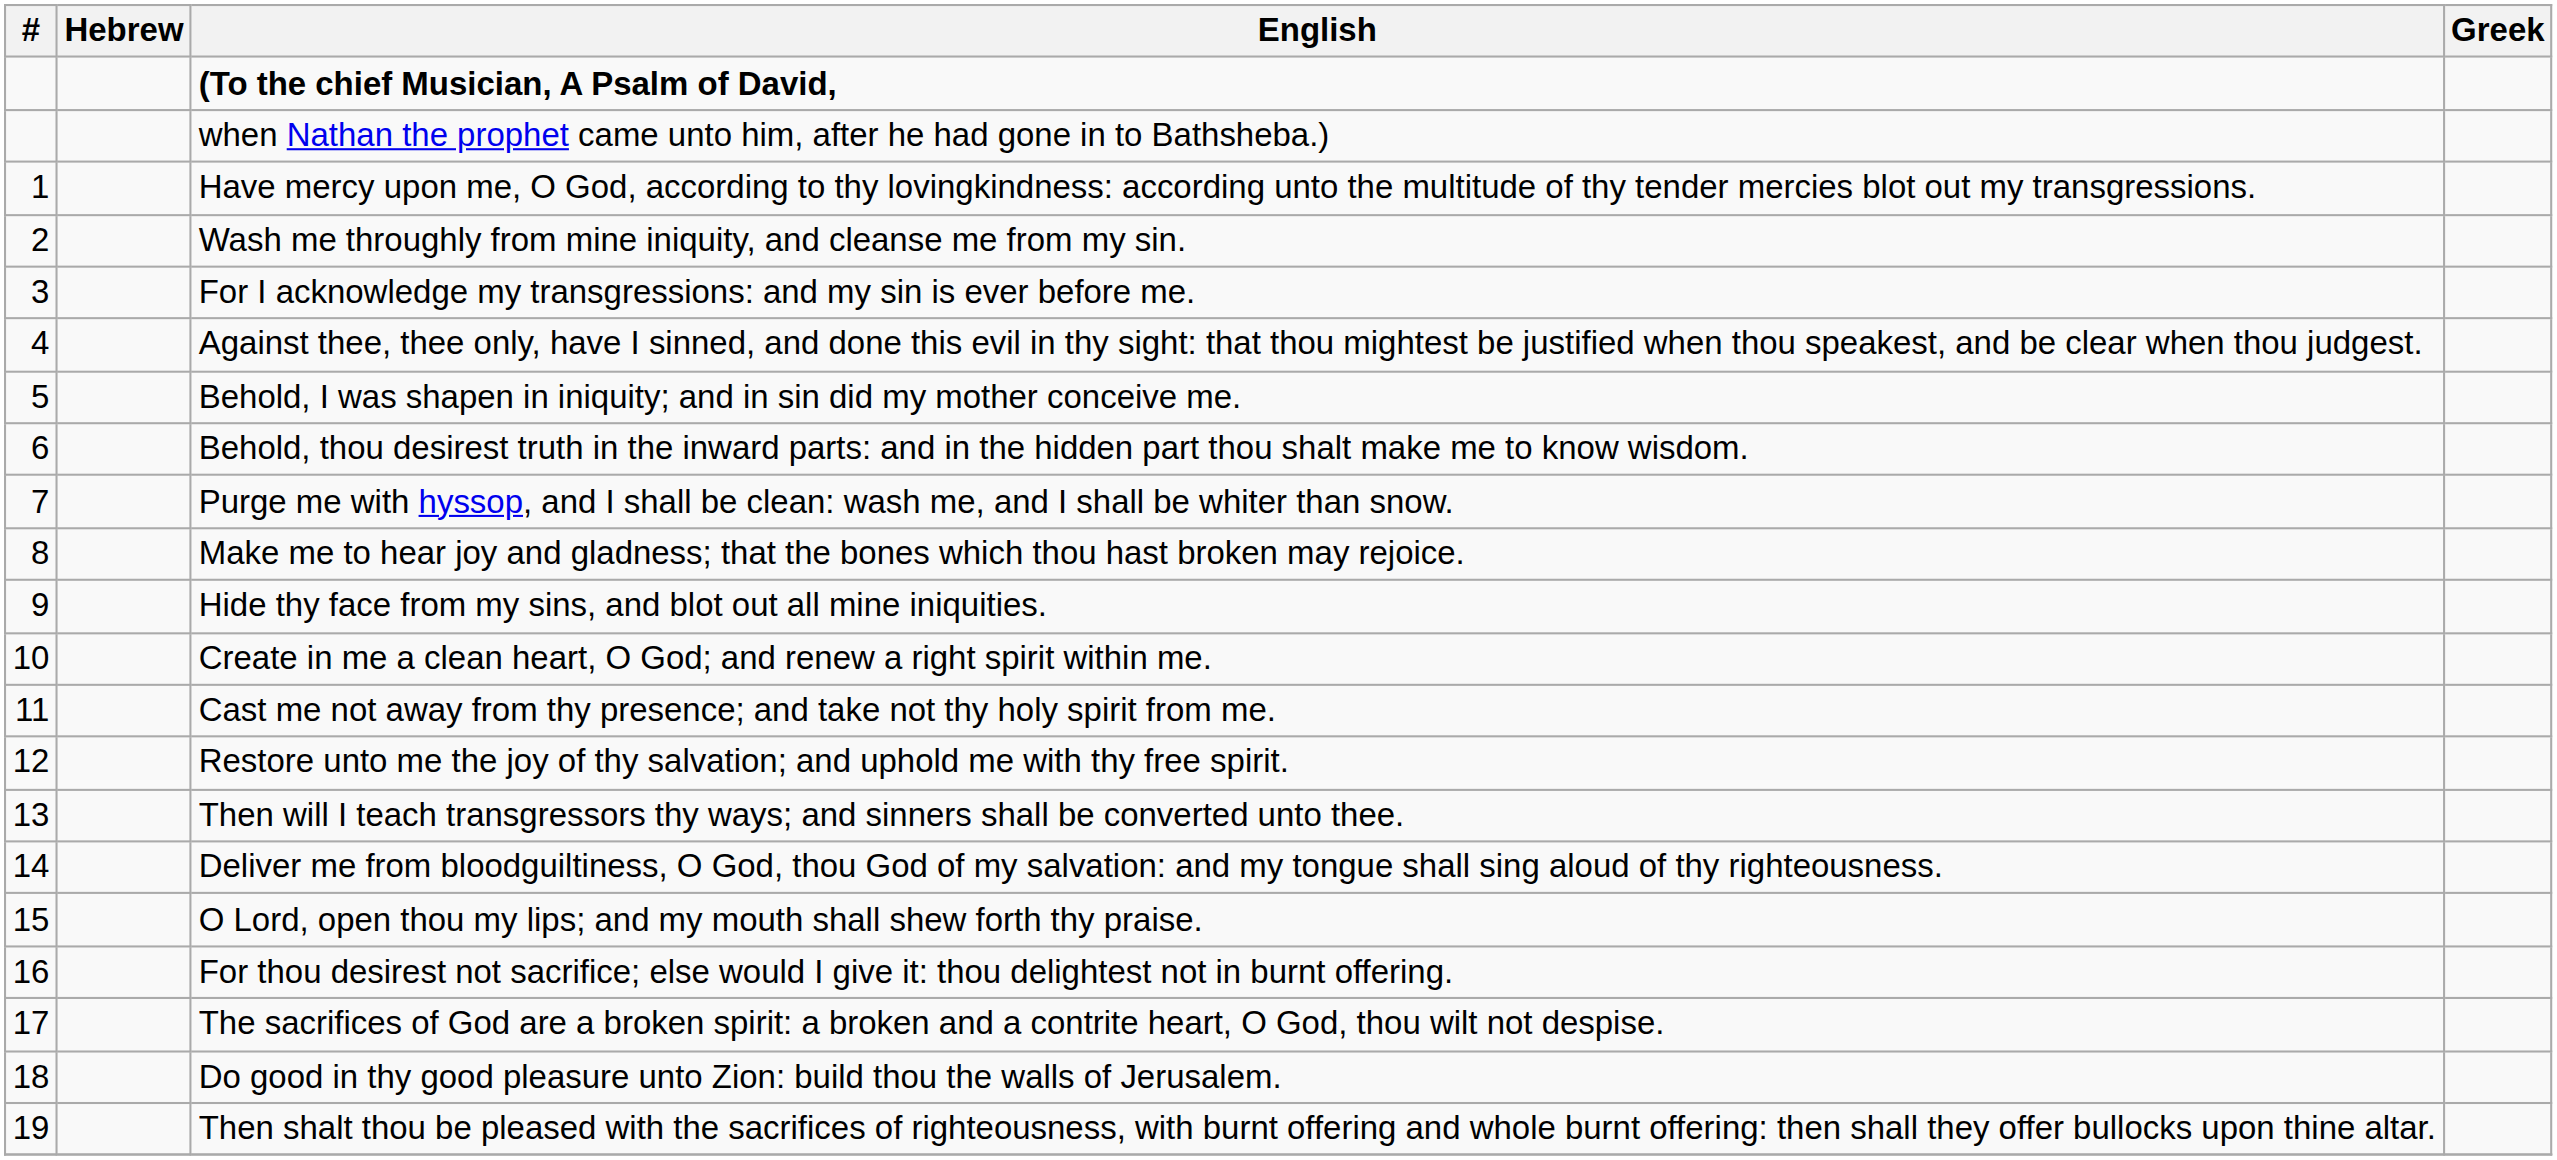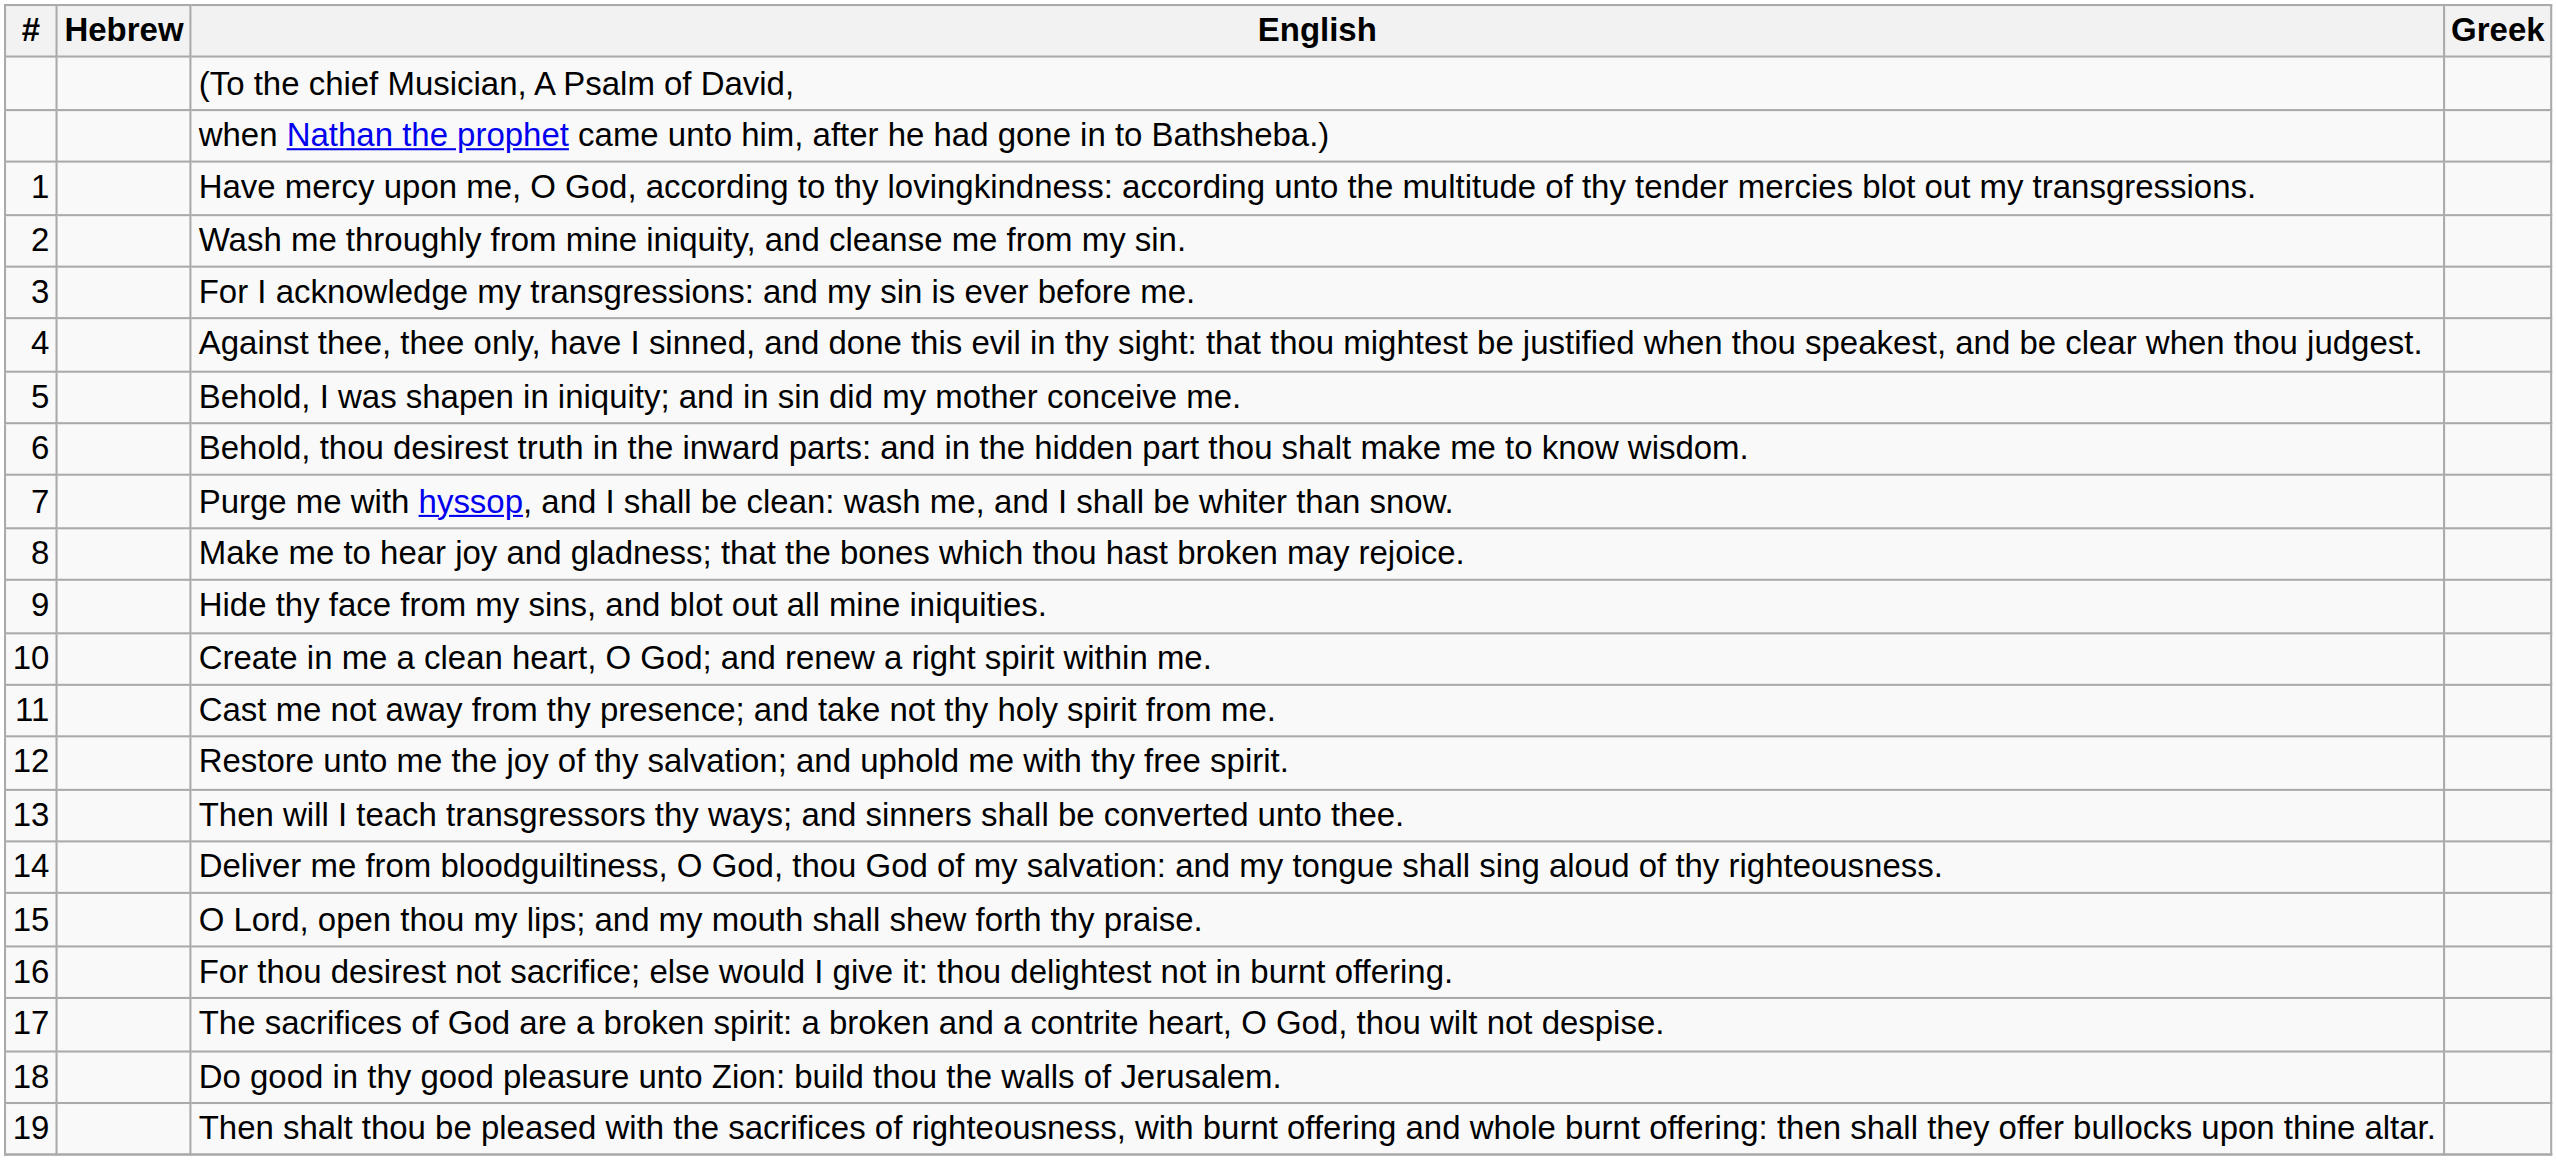(518, 82) bold -> (496, 82) normal
